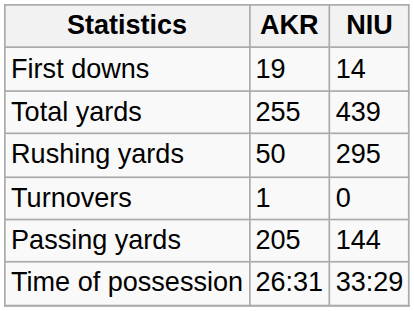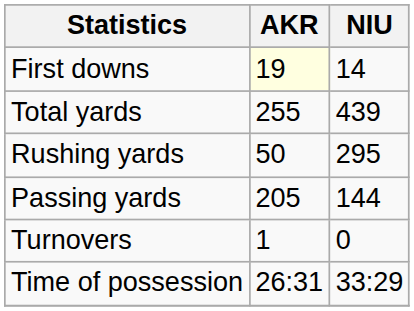(271, 68) no background -> (271, 68) lightyellow background
rows swapped: (96, 240) <-> (71, 197)
